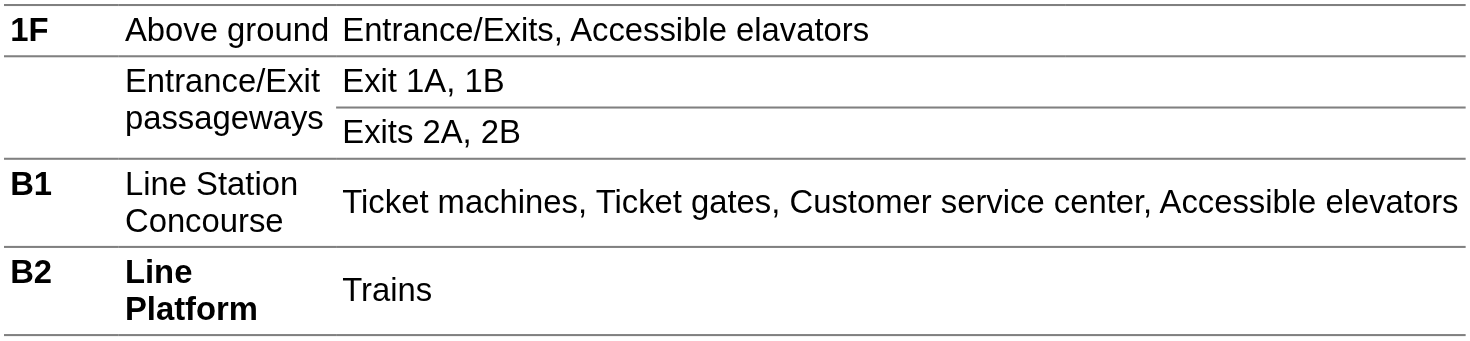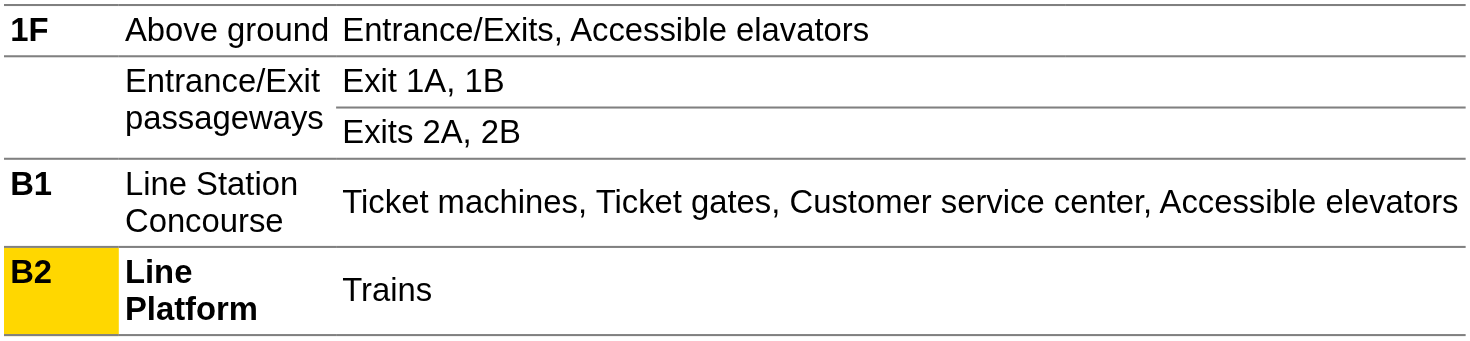(31, 272) no background -> (31, 272) gold background
